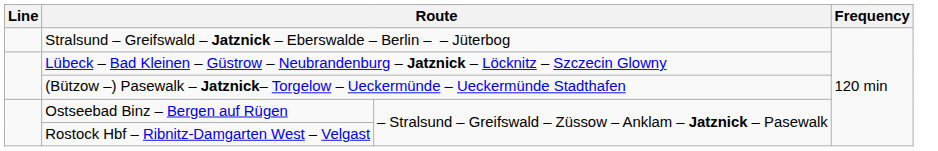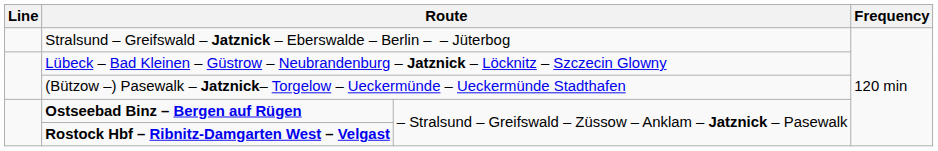(167, 110) normal -> (174, 110) bold
(208, 134) normal -> (218, 134) bold
